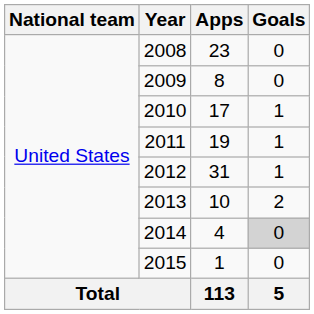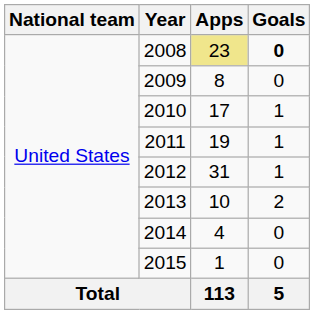(219, 50) no background -> (219, 50) khaki background
(279, 50) normal -> (279, 50) bold
(279, 232) lightgrey background -> (279, 232) no background
